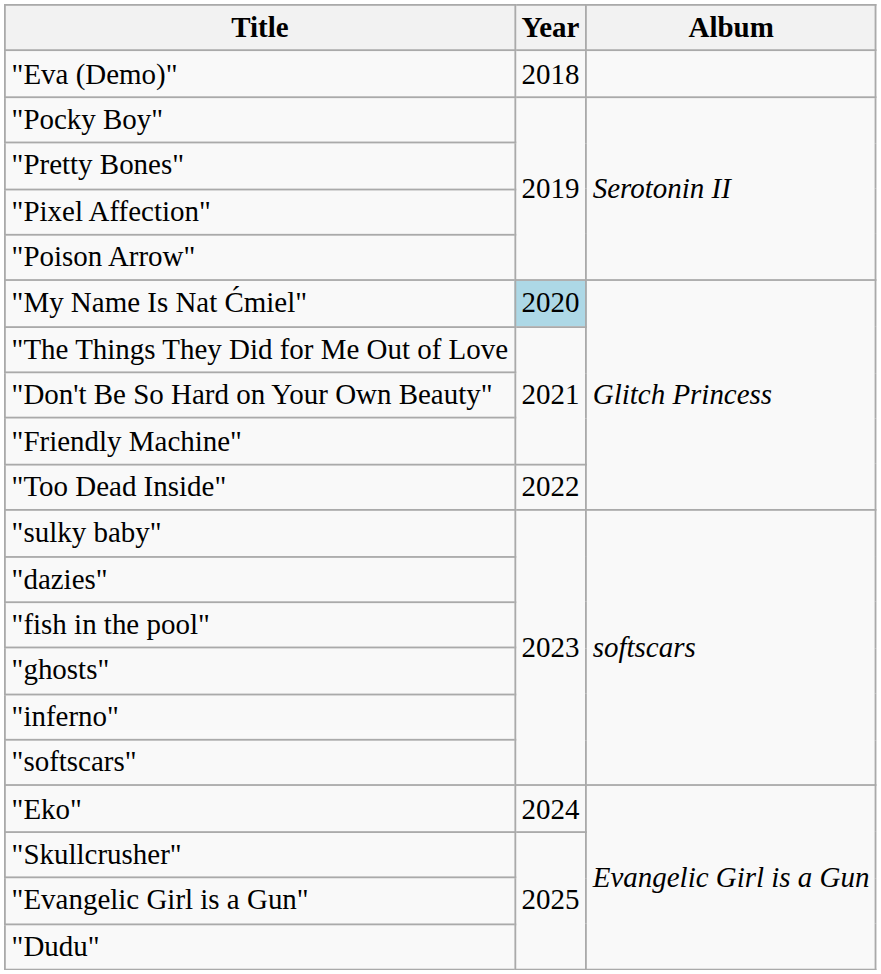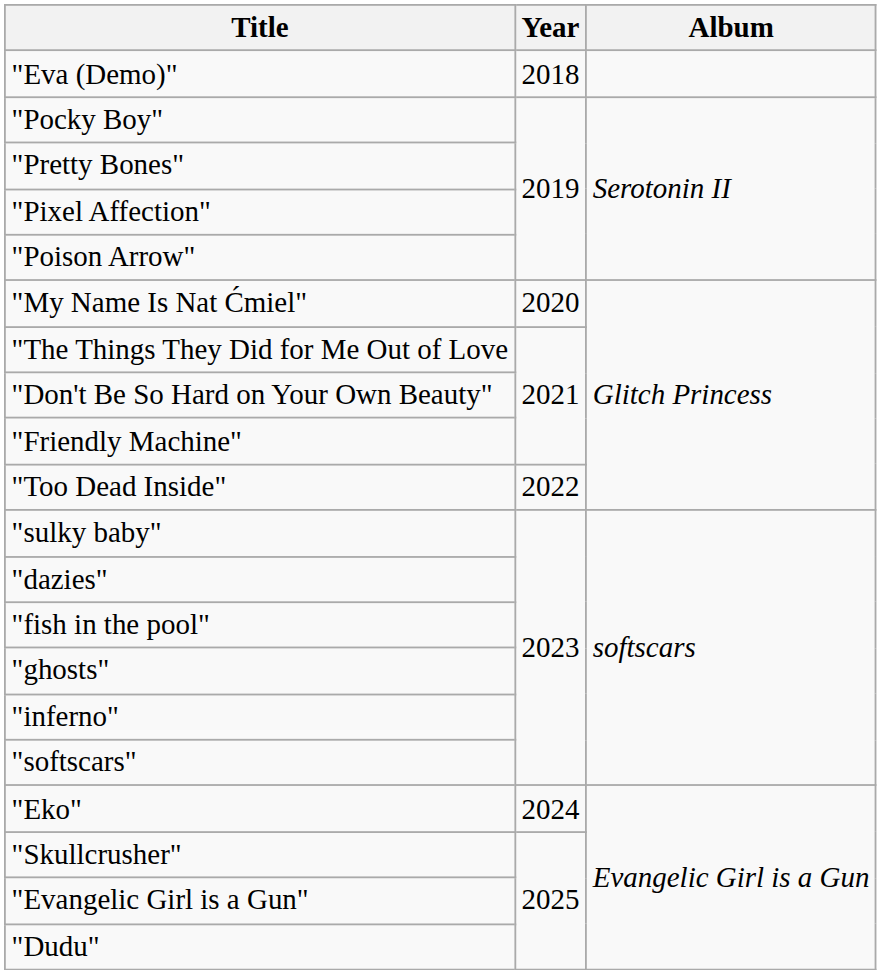(550, 303) lightblue background -> (550, 303) no background
